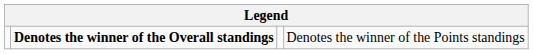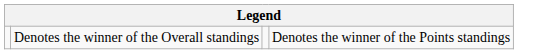(144, 37) bold -> (137, 37) normal
